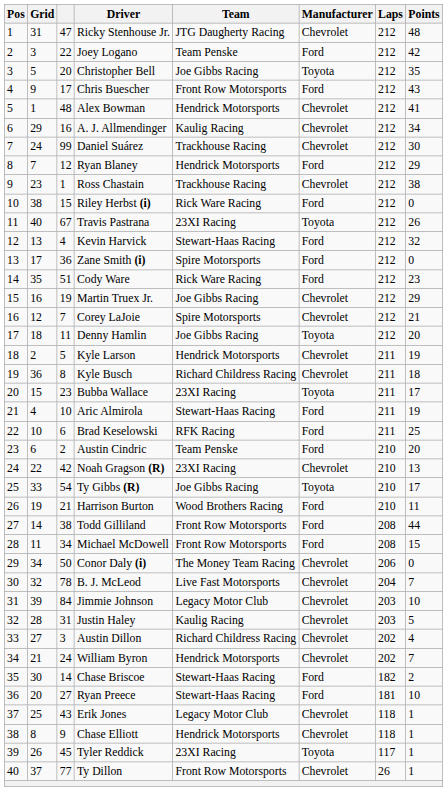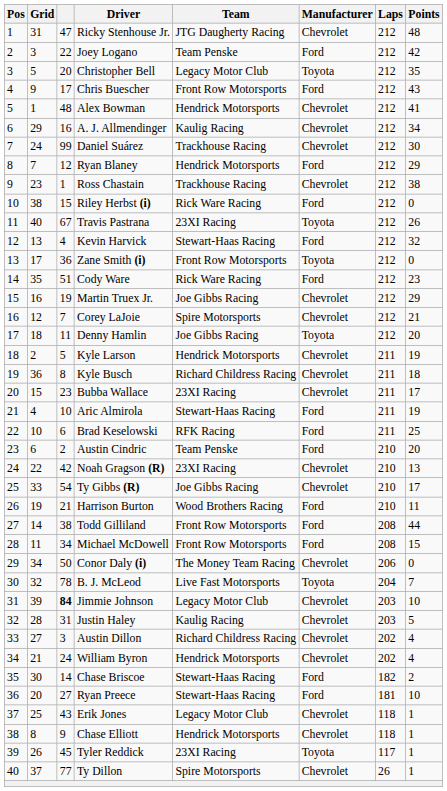(217, 70) Joe Gibbs Racing -> (222, 70) Legacy Motor Club
(218, 259) Spire Motorsports -> (231, 259) Front Row Motorsports
(313, 259) Ford -> (318, 259) Toyota
(318, 392) Toyota -> (325, 392) Chevrolet
(318, 487) Toyota -> (325, 487) Chevrolet
(325, 581) Chevrolet -> (318, 581) Toyota
(66, 600) normal -> (66, 600) bold
(411, 657) 7 -> (411, 657) 4
(231, 771) Front Row Motorsports -> (218, 771) Spire Motorsports
